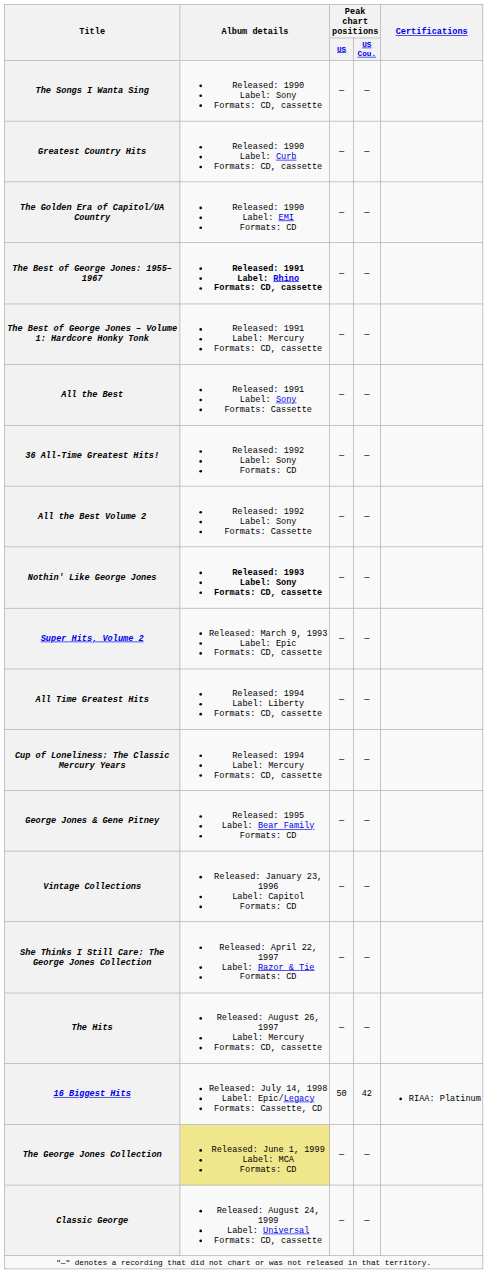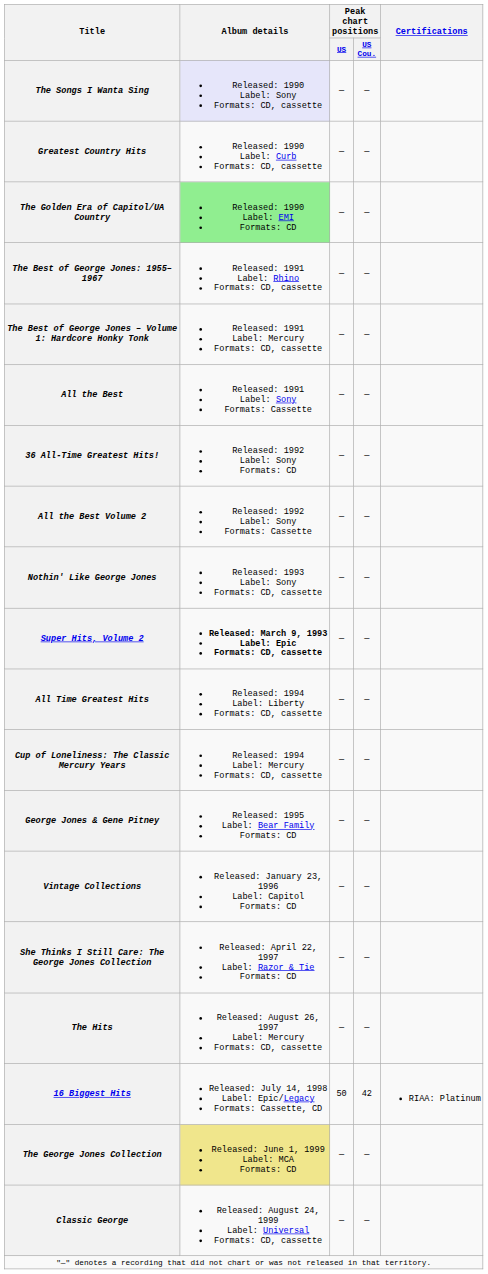(255, 96) no background -> (255, 96) lavender background
(255, 217) no background -> (255, 217) lightgreen background
(255, 278) bold -> (255, 278) normal
(255, 582) bold -> (255, 582) normal
(255, 643) normal -> (255, 643) bold
